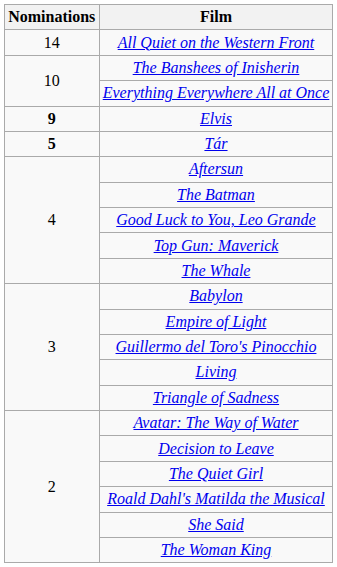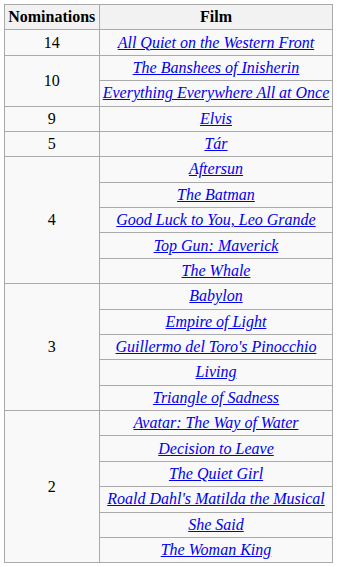(52, 118) bold -> (52, 118) normal
(52, 144) bold -> (52, 144) normal
